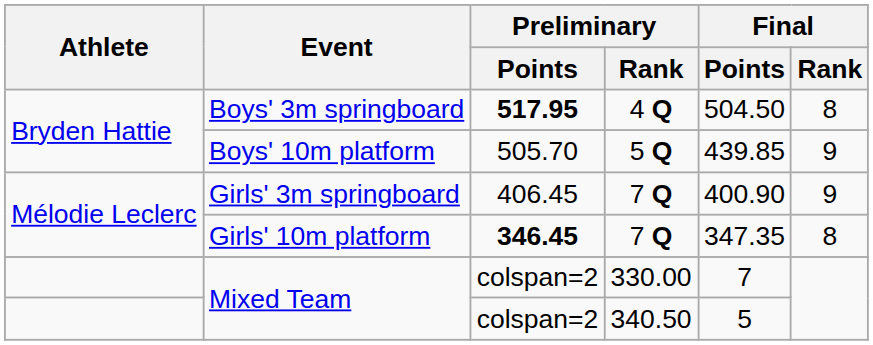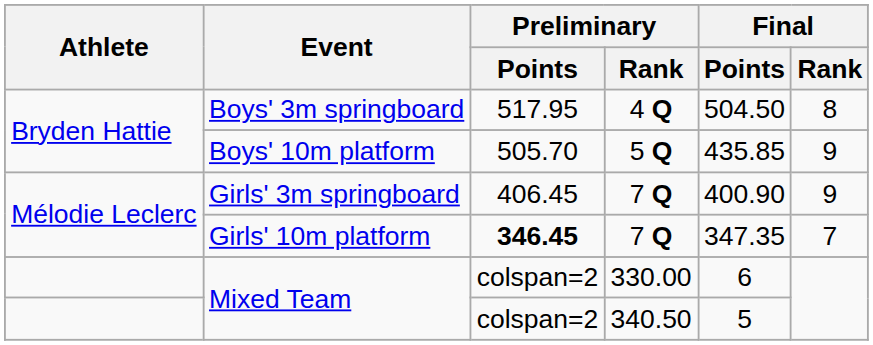(537, 110) bold -> (537, 110) normal
(744, 152) 439.85 -> (744, 152) 435.85
(830, 236) 8 -> (830, 236) 7
(744, 277) 7 -> (744, 277) 6
